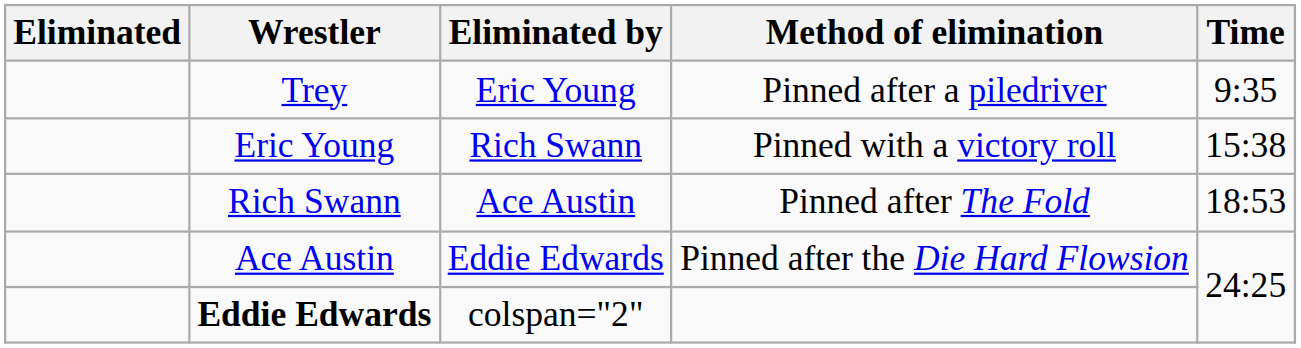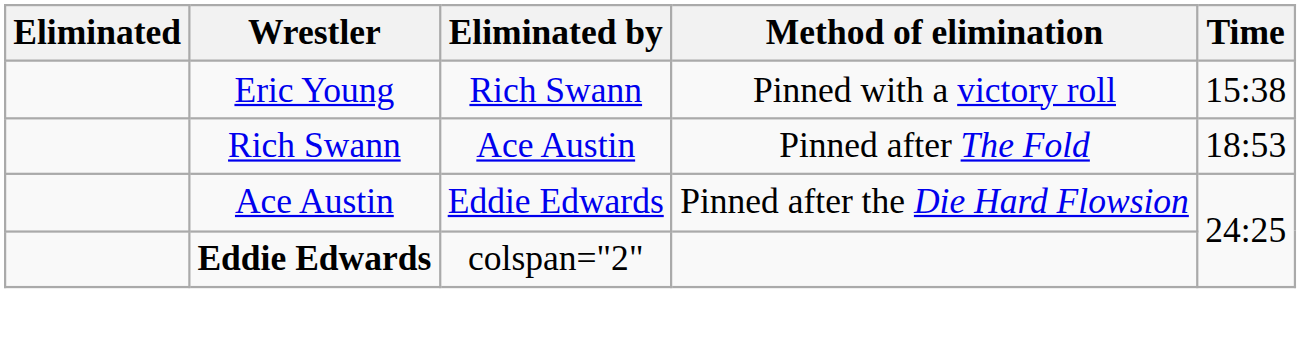- row: (314, 88)
